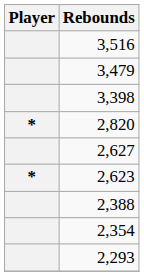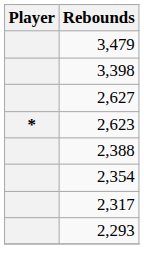- row: (116, 44)
- row: (116, 124)
+ row: (116, 204)
